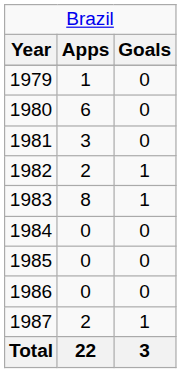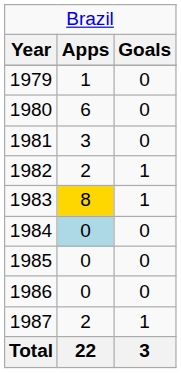(86, 200) no background -> (86, 200) gold background
(86, 230) no background -> (86, 230) lightblue background
